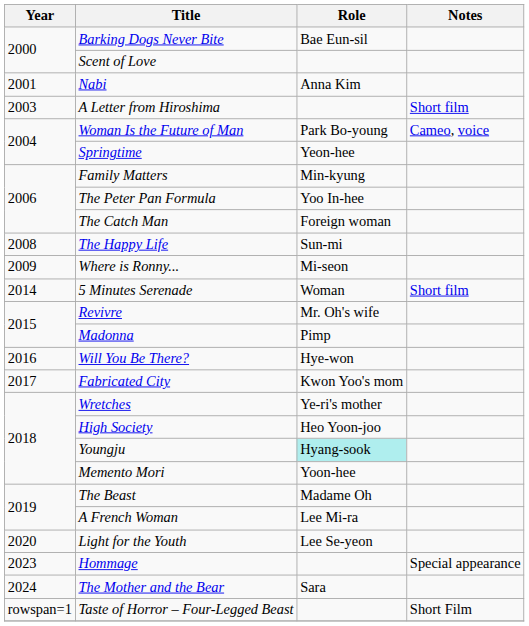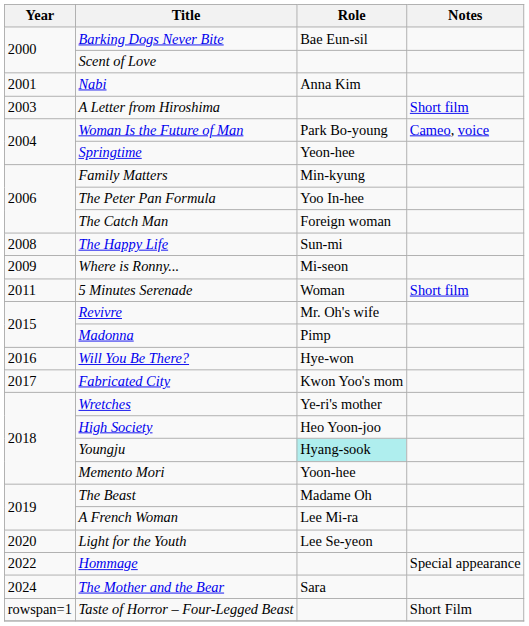(22, 289) 2014 -> (22, 289) 2011
(22, 564) 2023 -> (22, 564) 2022
